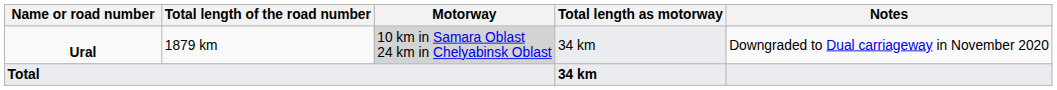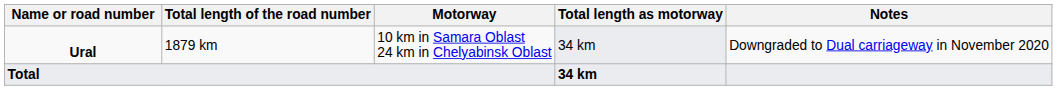(464, 44) lightgrey background -> (464, 44) no background
